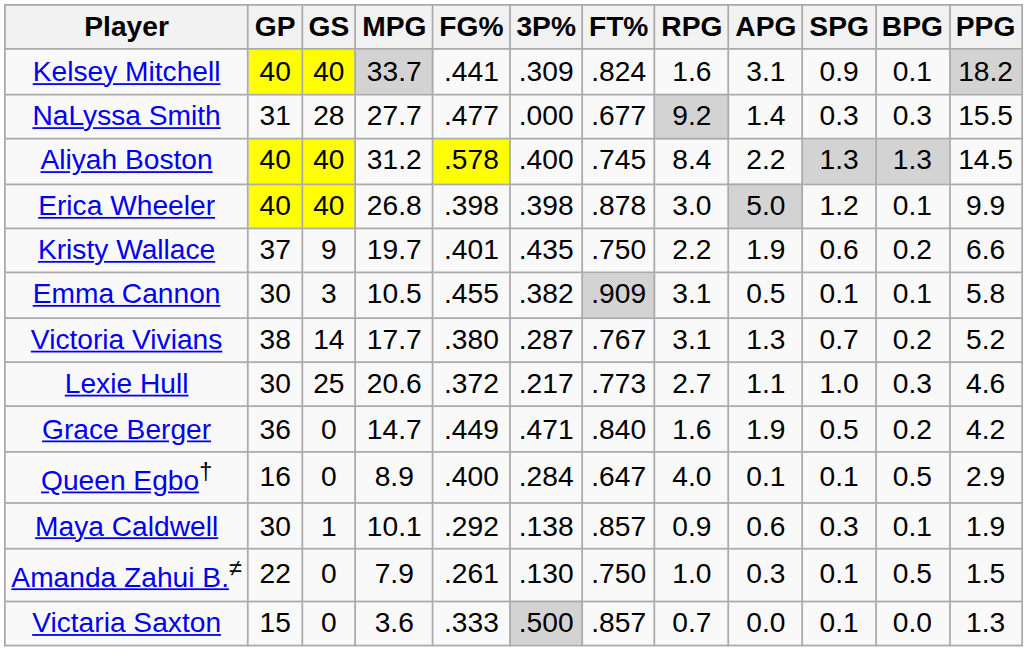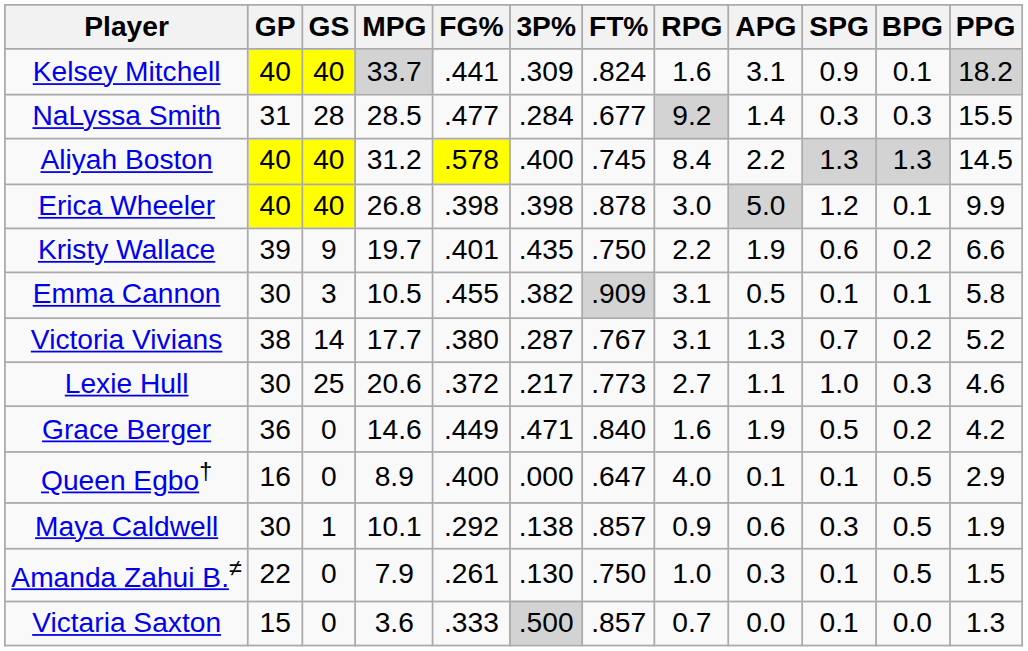(394, 116) 27.7 -> (394, 116) 28.5
(546, 116) .000 -> (546, 116) .284
(275, 250) 37 -> (275, 250) 39
(394, 428) 14.7 -> (394, 428) 14.6
(546, 477) .284 -> (546, 477) .000
(912, 525) 0.1 -> (912, 525) 0.5
